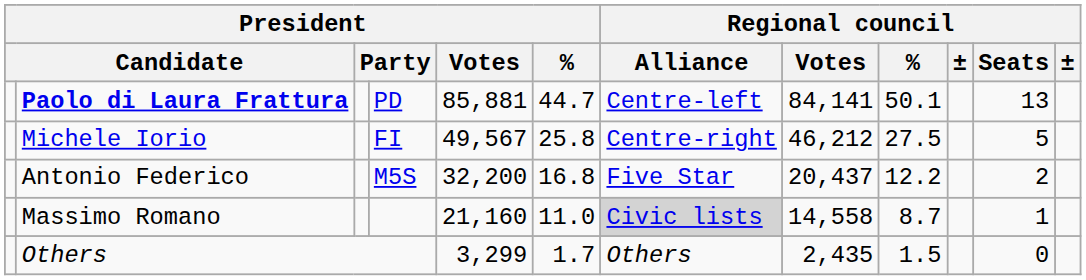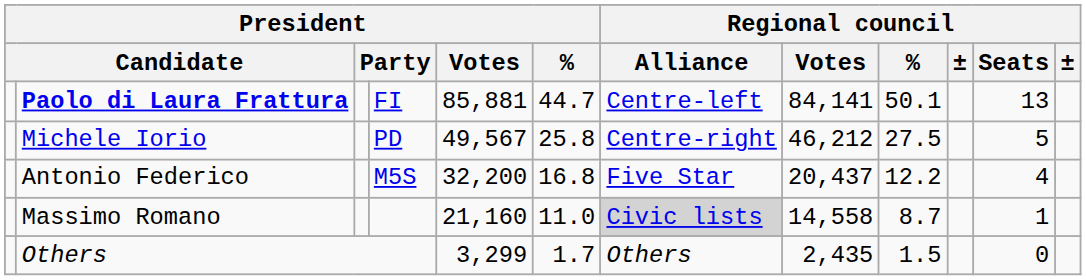(388, 101) PD -> (388, 101) FI
(388, 140) FI -> (388, 140) PD
(1042, 178) 2 -> (1042, 178) 4
